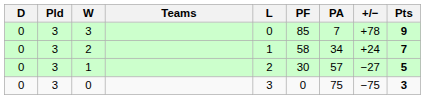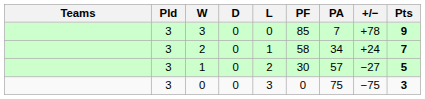columns swapped: (179, 13) <-> (21, 13)
